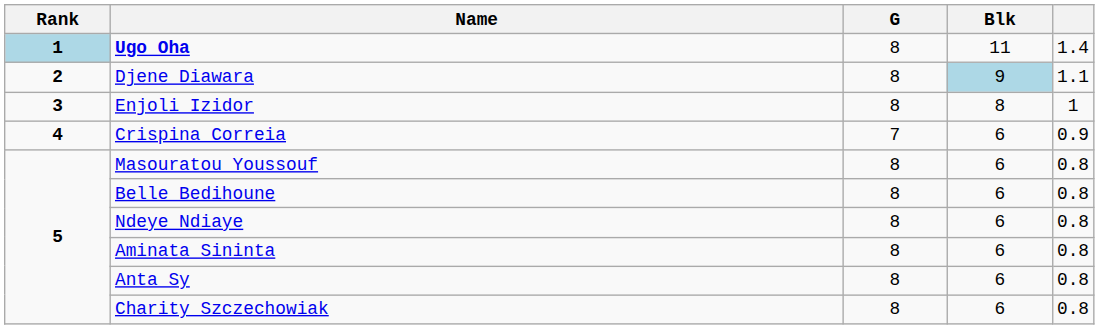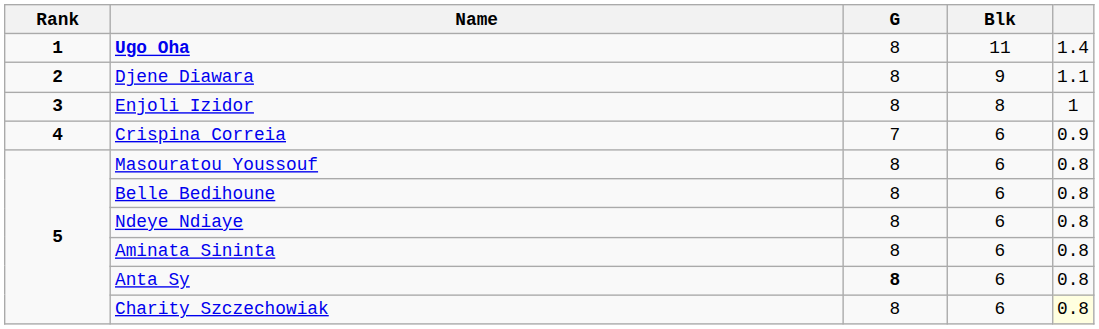(58, 48) lightblue background -> (58, 48) no background
(1000, 77) lightblue background -> (1000, 77) no background
(895, 280) normal -> (895, 280) bold
(1073, 309) no background -> (1073, 309) lightyellow background
